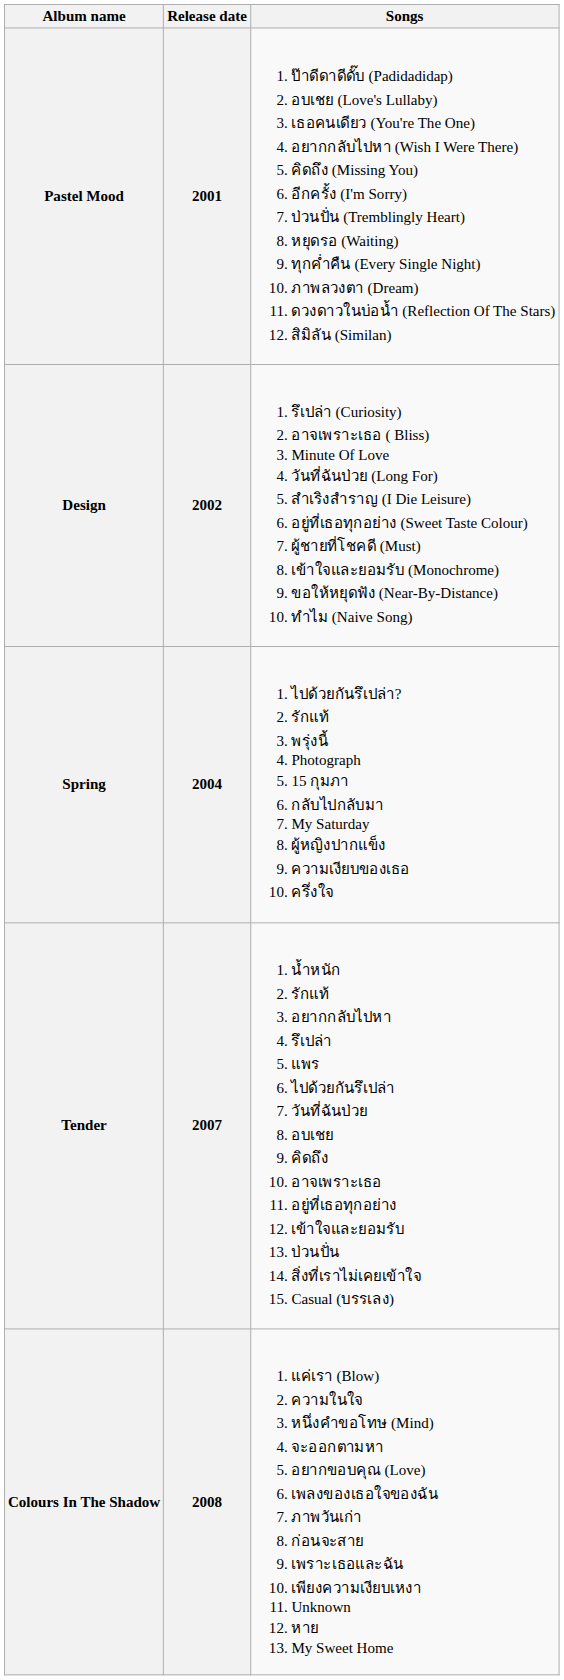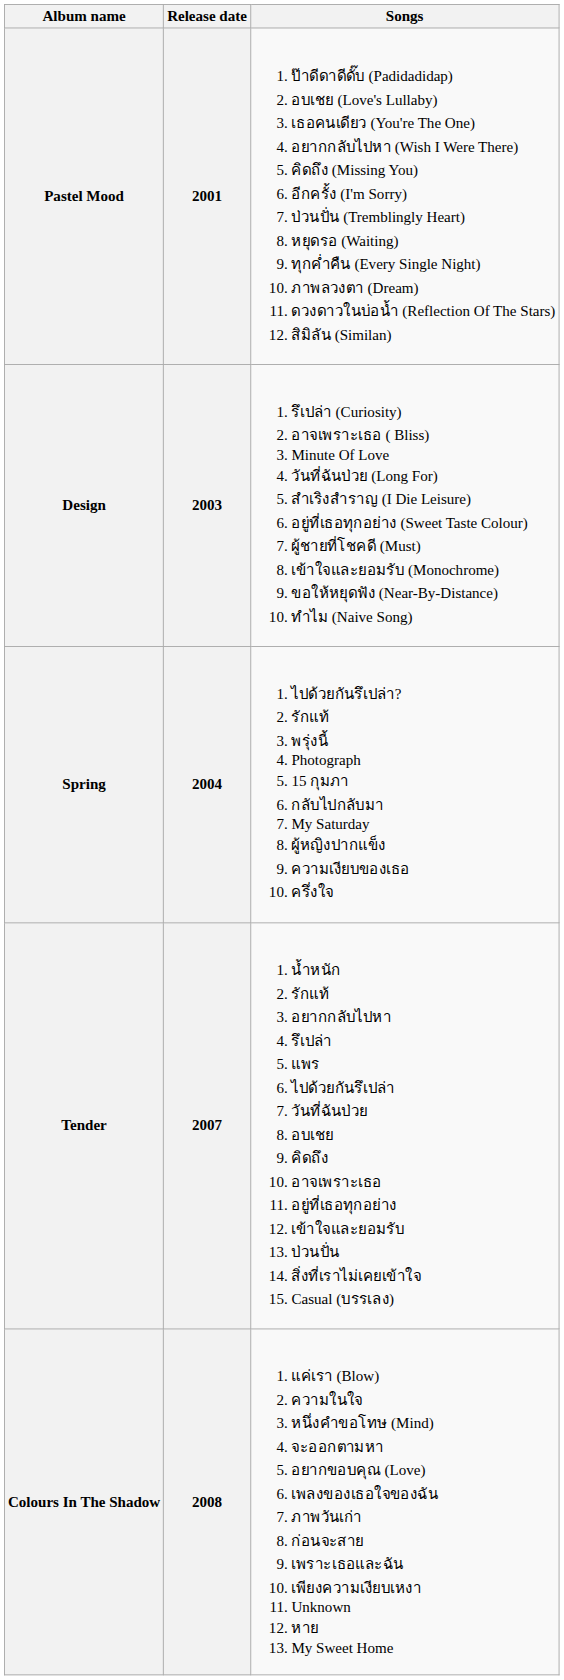(207, 505) 2002 -> (207, 505) 2003
